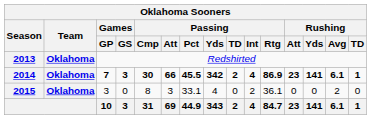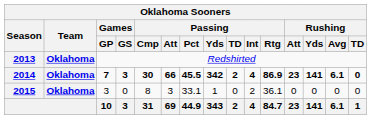(357, 75) 1 -> (357, 75) 0
(215, 91) 4 -> (215, 91) 1
(337, 91) 2 -> (337, 91) 0
